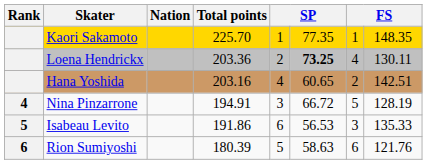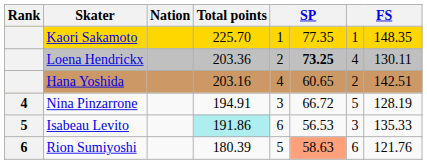(232, 125) no background -> (232, 125) paleturquoise background
(318, 147) no background -> (318, 147) lightsalmon background
